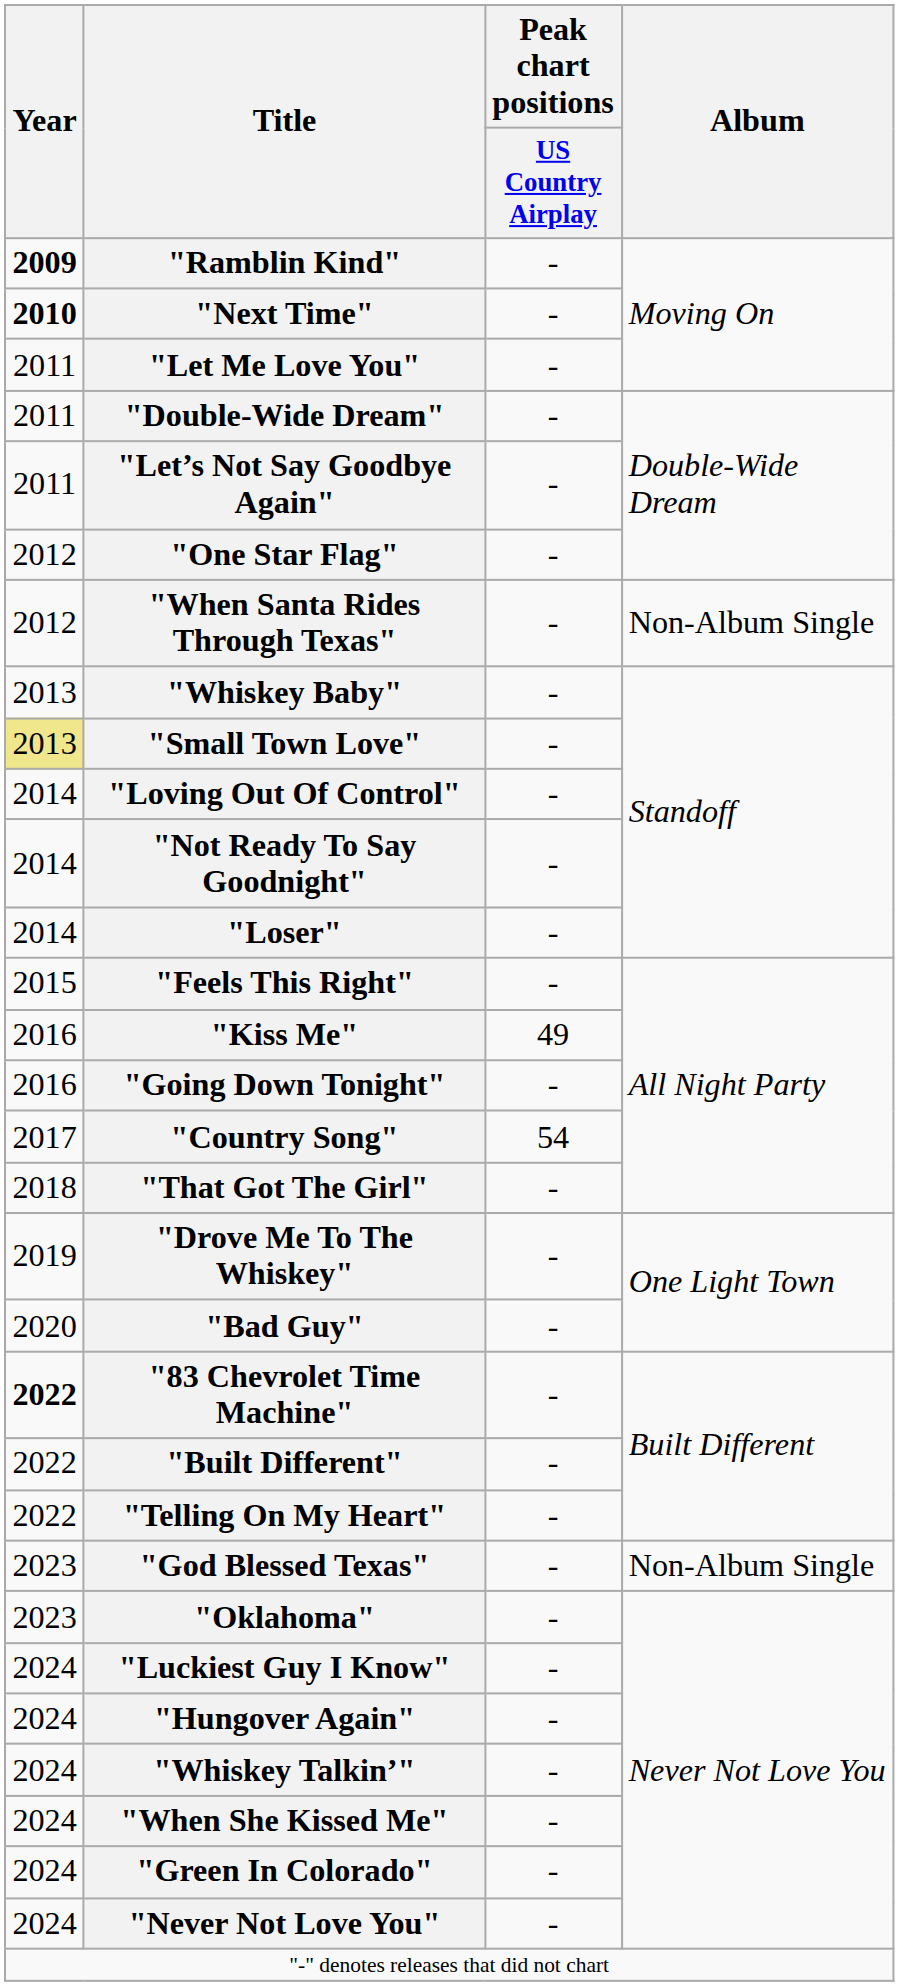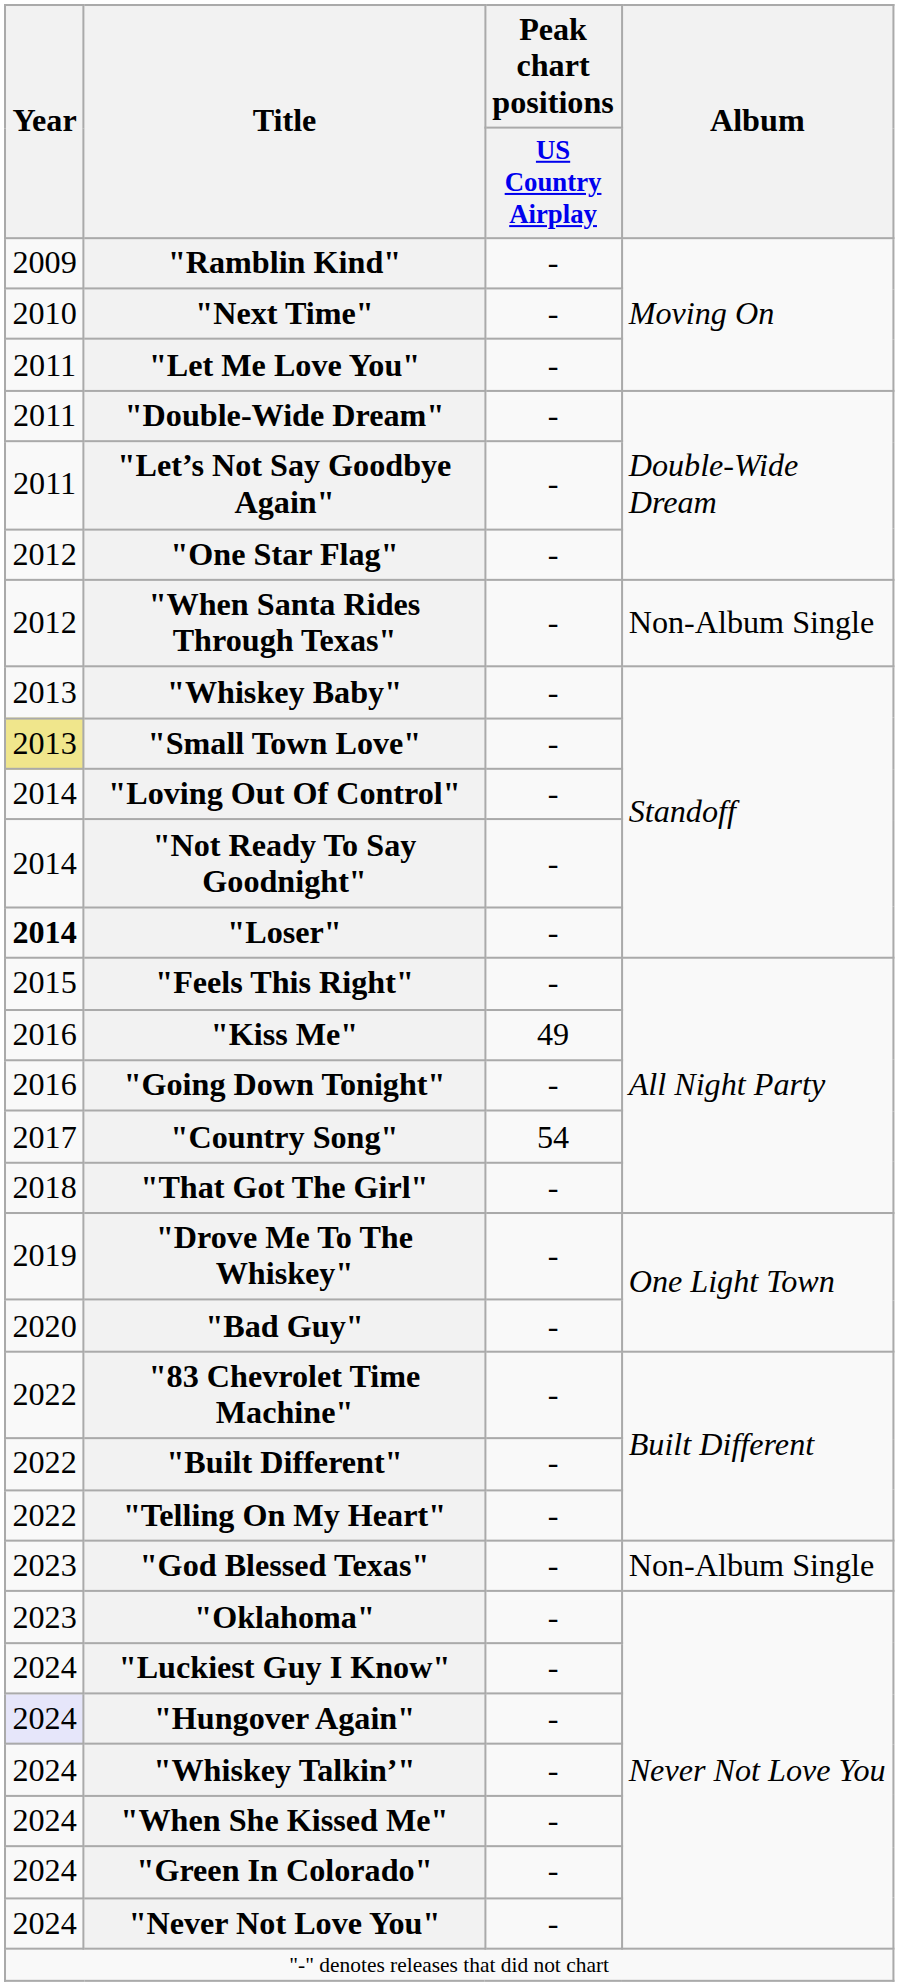(45, 262) bold -> (45, 262) normal
(45, 313) bold -> (45, 313) normal
(45, 932) normal -> (45, 932) bold
(45, 1394) bold -> (45, 1394) normal
(45, 1718) no background -> (45, 1718) lavender background
